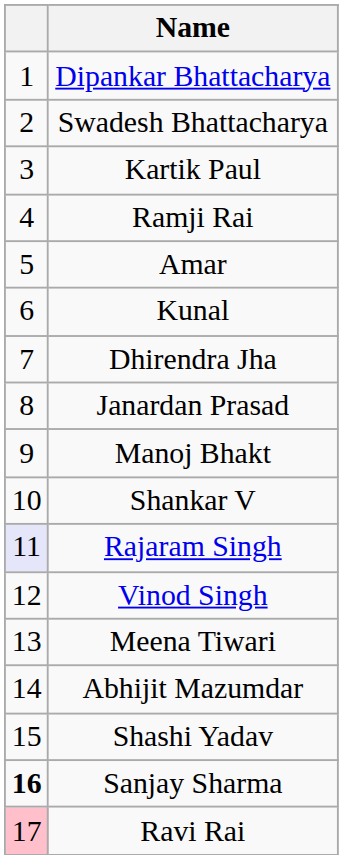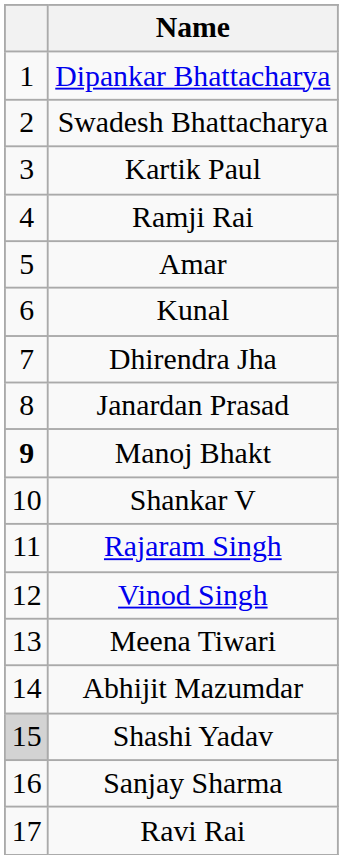(27, 452) normal -> (27, 452) bold
(27, 547) lavender background -> (27, 547) no background
(27, 736) no background -> (27, 736) lightgrey background
(27, 783) bold -> (27, 783) normal
(27, 830) pink background -> (27, 830) no background
